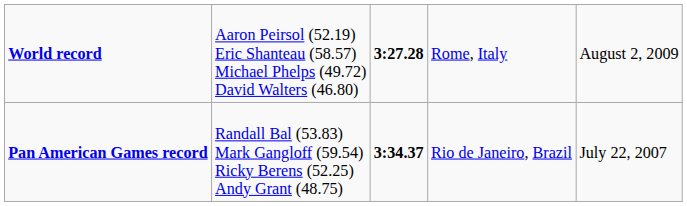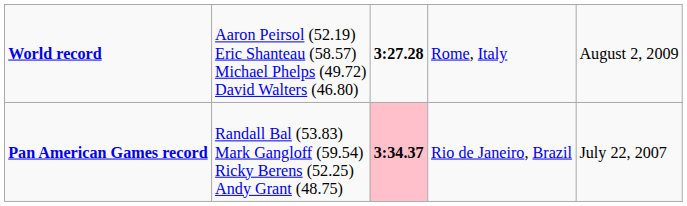(399, 152) no background -> (399, 152) pink background
